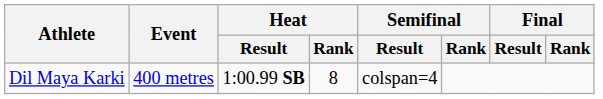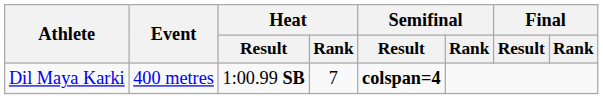(333, 78) 8 -> (333, 78) 7
(400, 78) normal -> (401, 78) bold
